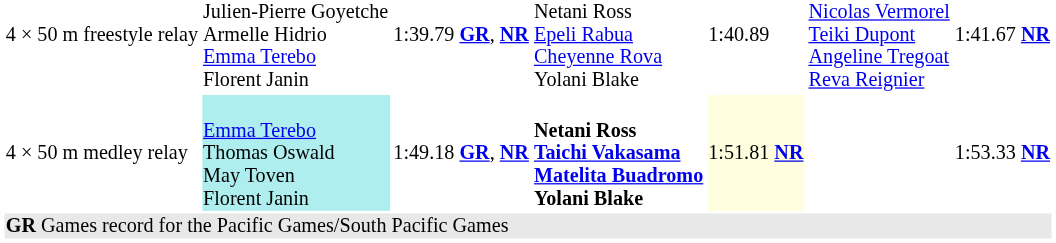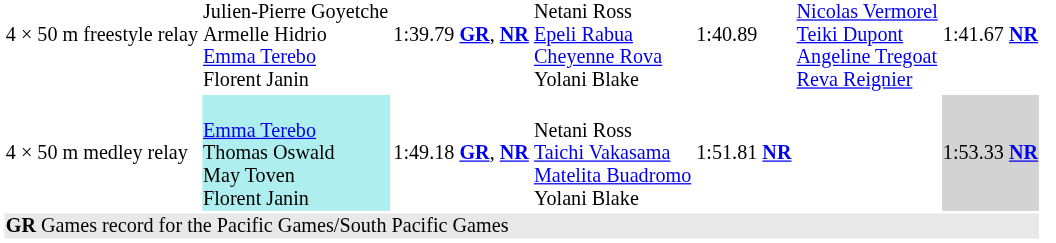(619, 164) bold -> (613, 164) normal
(756, 152) lightyellow background -> (744, 152) no background
(1002, 152) no background -> (990, 152) lightgrey background
